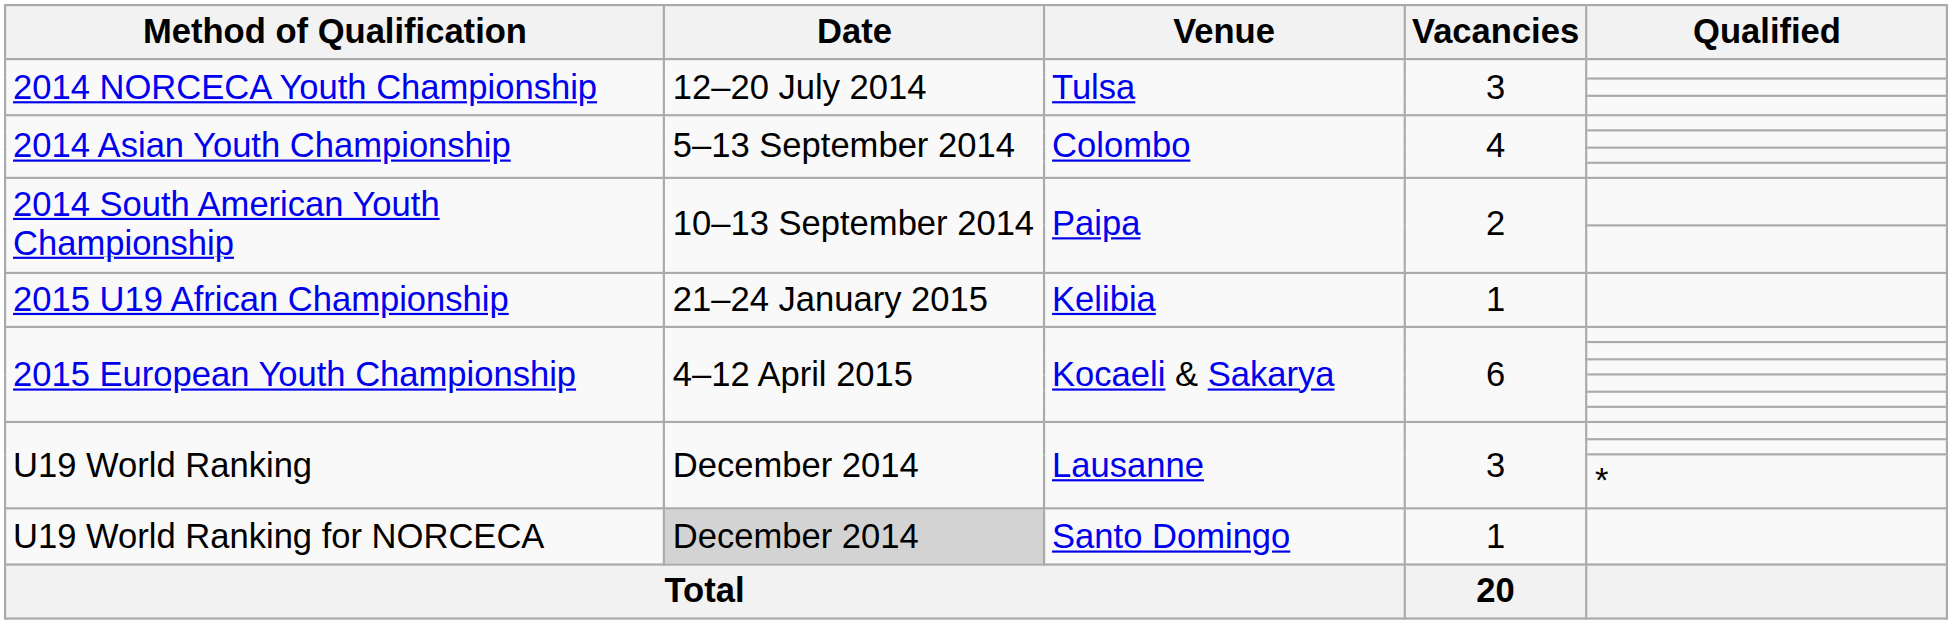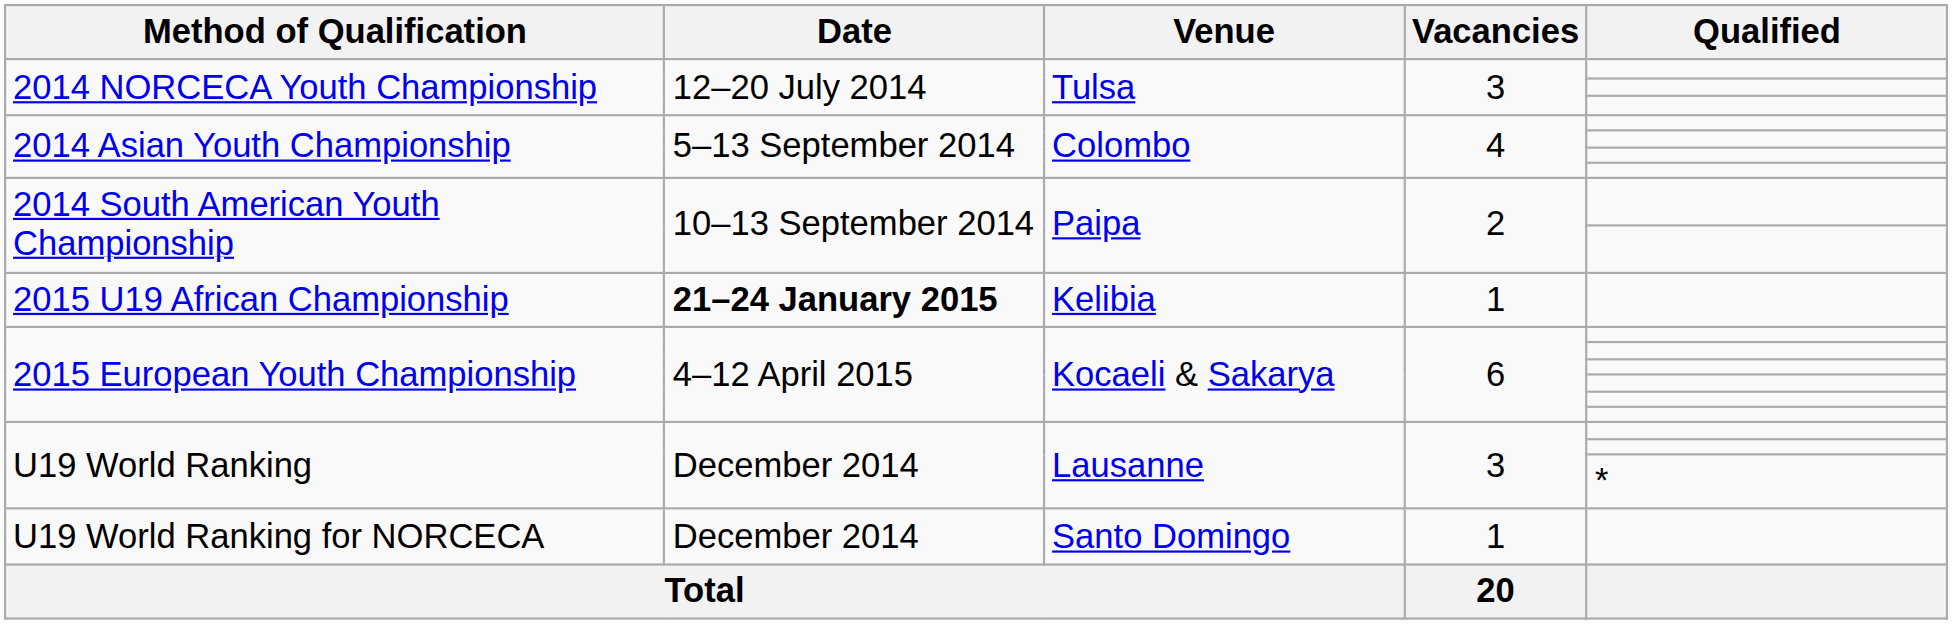(830, 298) normal -> (835, 298) bold
(796, 535) lightgrey background -> (796, 535) no background
